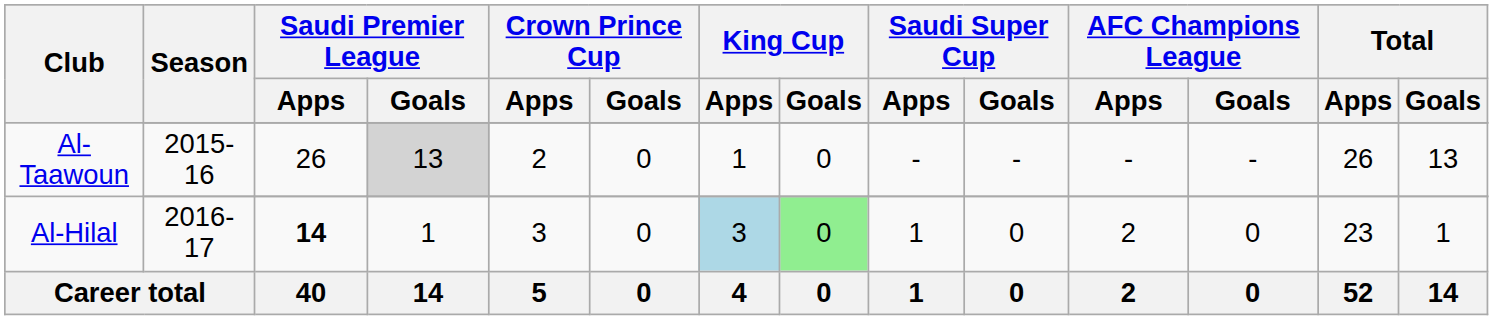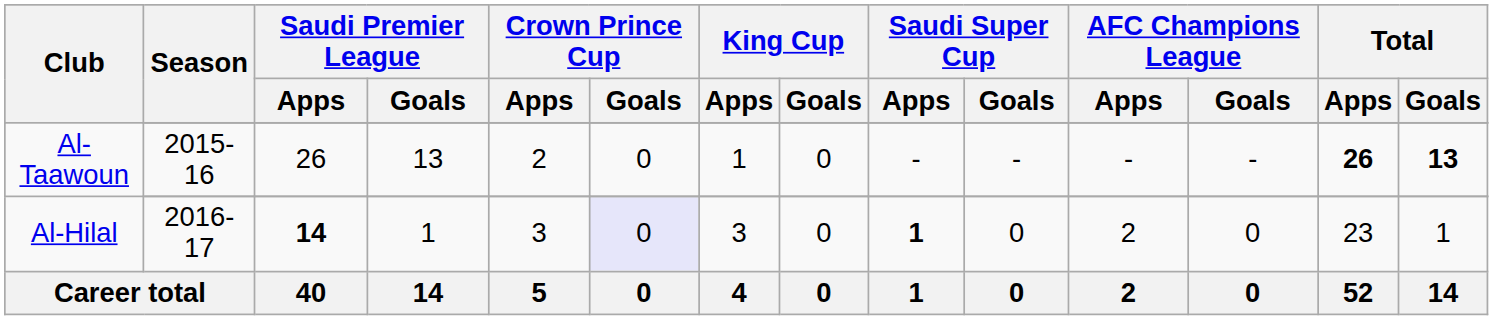(428, 159) lightgrey background -> (428, 159) no background
(1358, 159) normal -> (1358, 159) bold
(1443, 159) normal -> (1443, 159) bold
(644, 233) no background -> (644, 233) lavender background
(739, 233) lightblue background -> (739, 233) no background
(824, 233) lightgreen background -> (824, 233) no background
(916, 233) normal -> (916, 233) bold
